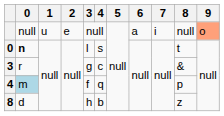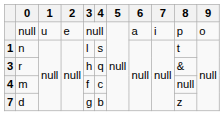(185, 31) null -> (180, 31) p
(202, 31) lightsalmon background -> (202, 31) no background
(10, 48) 0 -> (10, 48) 1
(22, 48) bold -> (21, 48) normal
(89, 66) g -> (89, 66) h
(100, 66) c -> (101, 66) q
(23, 84) lightblue background -> (23, 84) no background
(101, 84) q -> (100, 84) c
(180, 84) p -> (185, 84) null
(10, 102) 8 -> (10, 102) 7
(89, 102) h -> (89, 102) g
